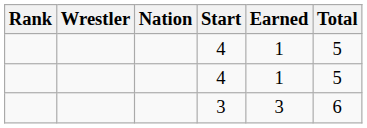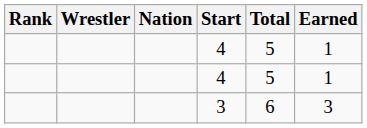columns swapped: (279, 19) <-> (337, 19)
